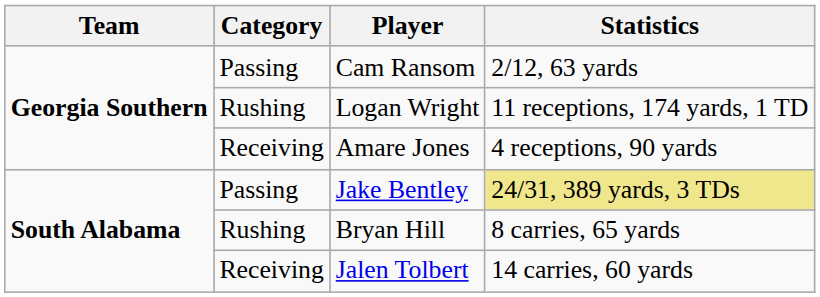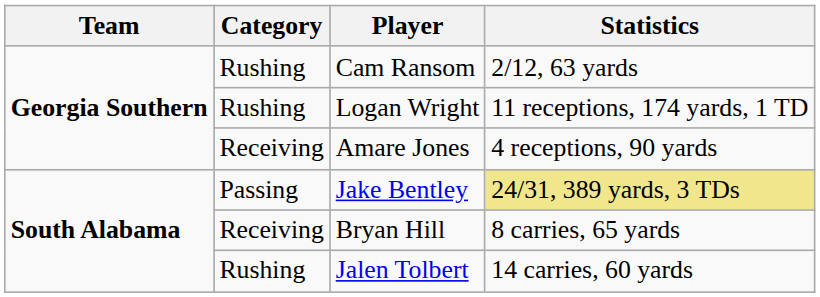(259, 66) Passing -> (262, 66) Rushing
(262, 229) Rushing -> (272, 229) Receiving
(272, 270) Receiving -> (262, 270) Rushing
